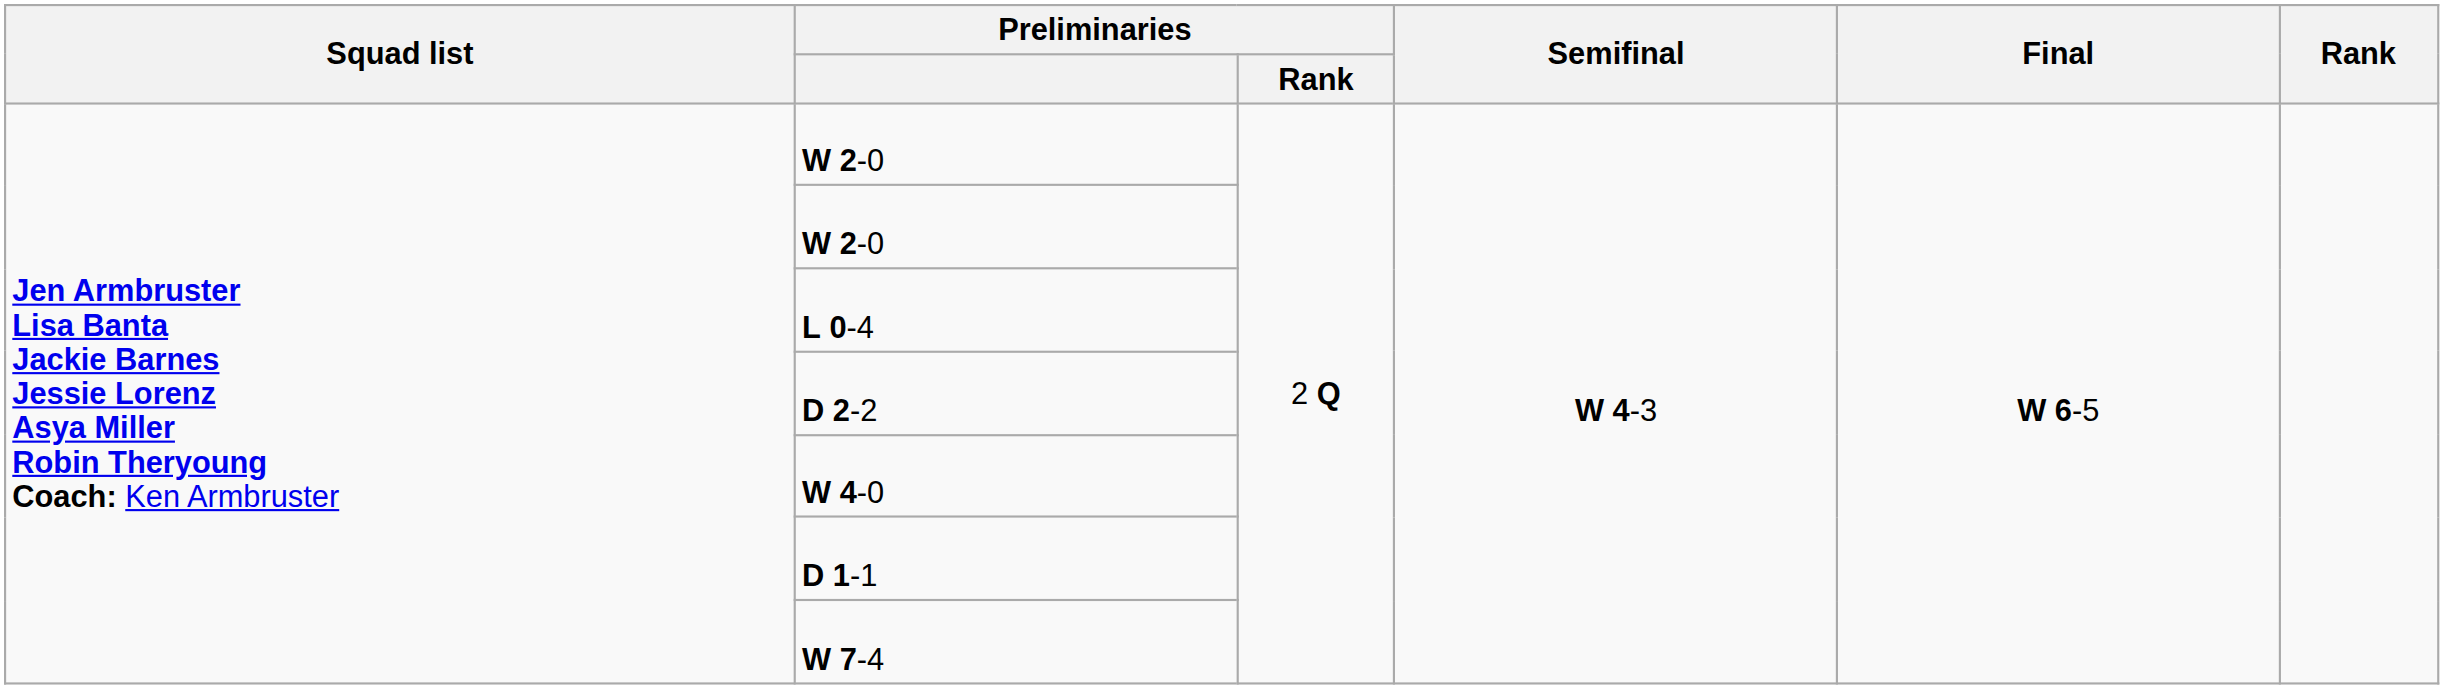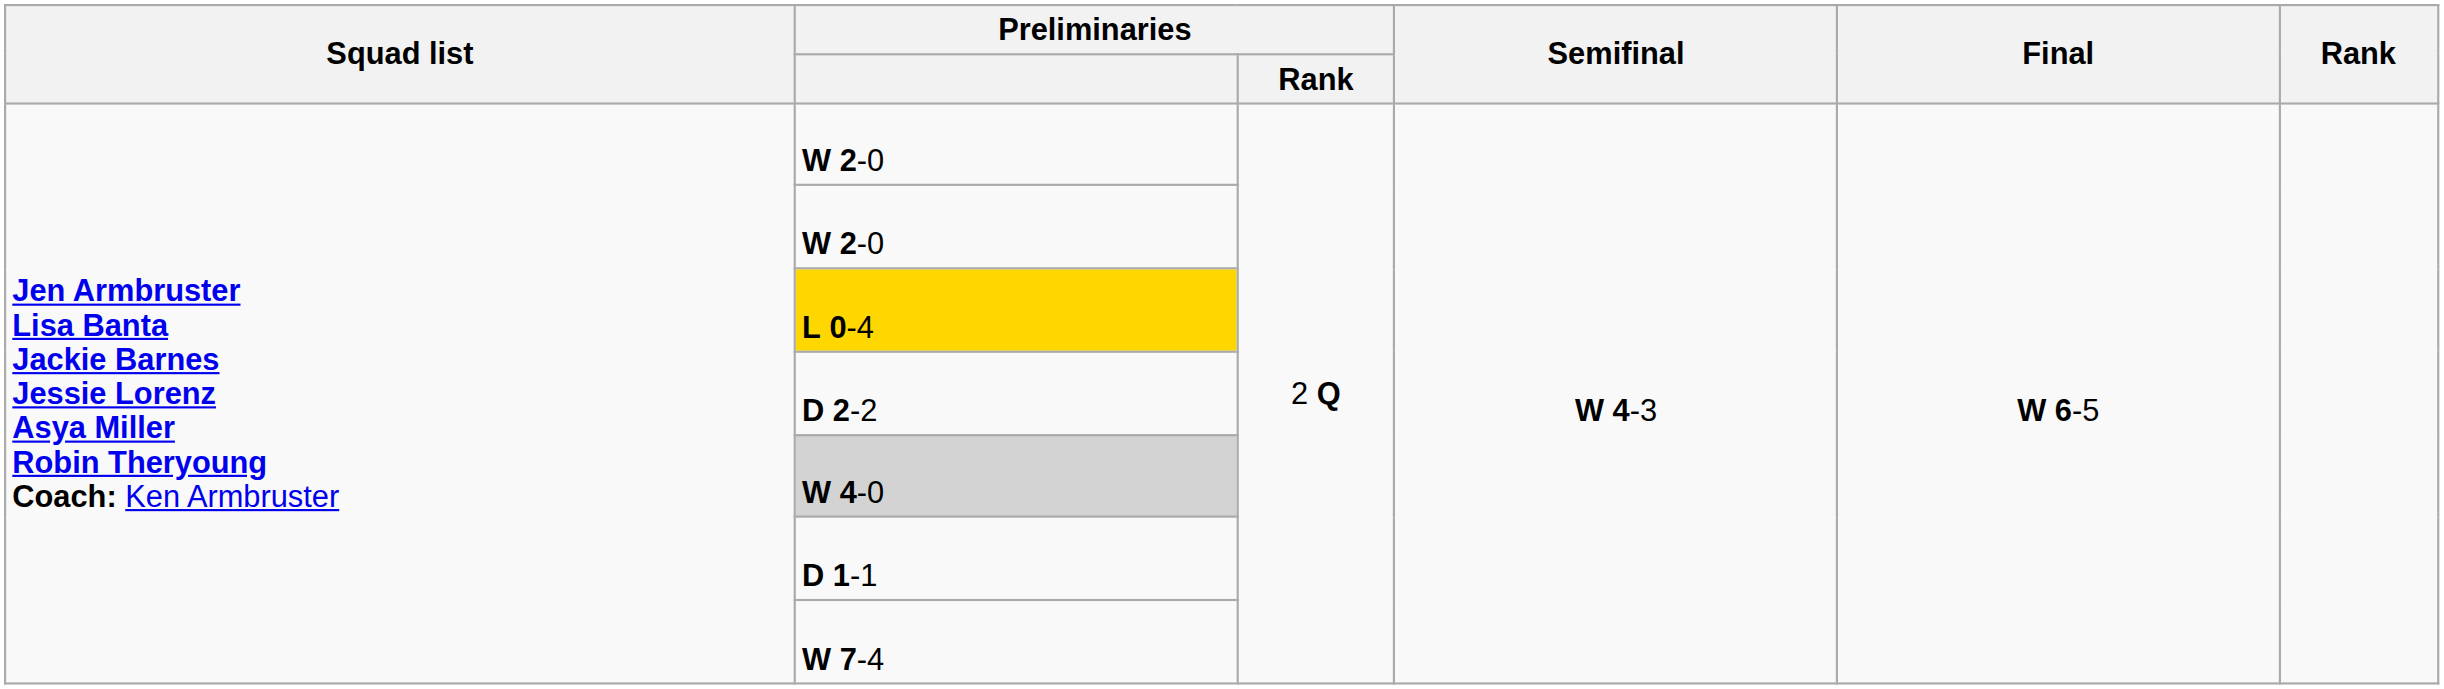(838, 327) no background -> (838, 327) gold background
(843, 493) no background -> (843, 493) lightgrey background
